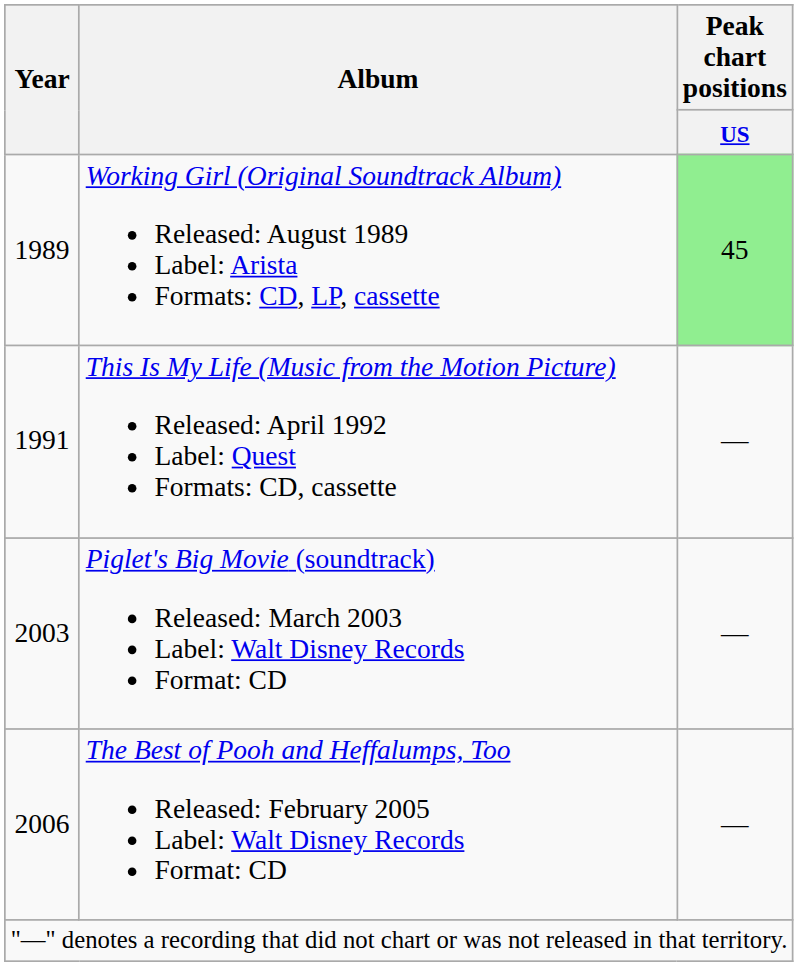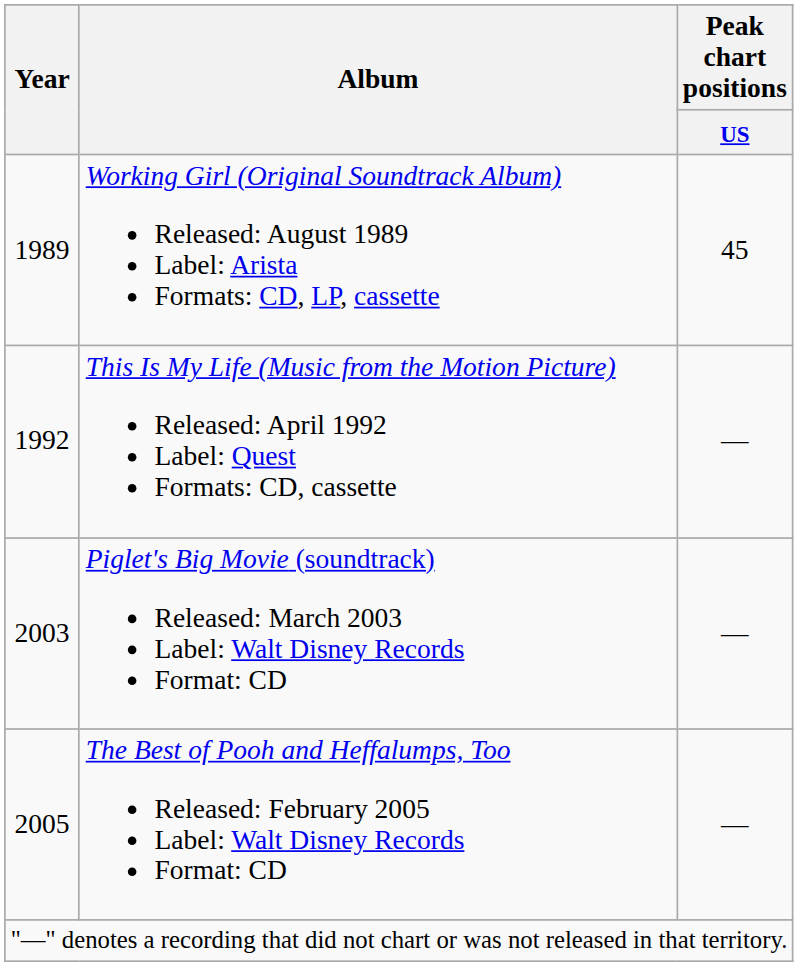(735, 249) lightgreen background -> (735, 249) no background
(42, 441) 1991 -> (42, 441) 1992
(42, 824) 2006 -> (42, 824) 2005
